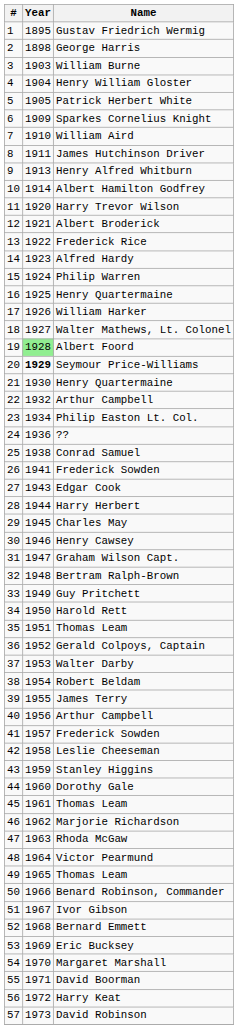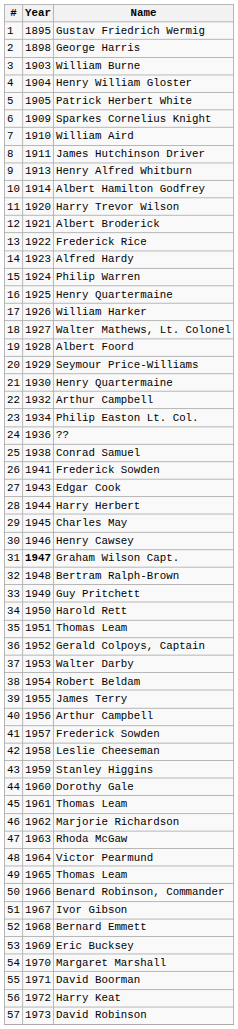(38, 347) lightgreen background -> (38, 347) no background
(38, 365) bold -> (38, 365) normal
(38, 558) normal -> (38, 558) bold
